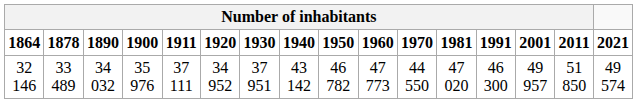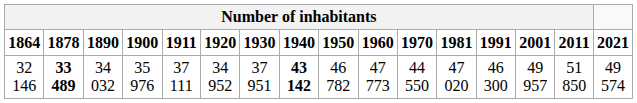(64, 76) normal -> (64, 76) bold
(299, 76) normal -> (299, 76) bold
